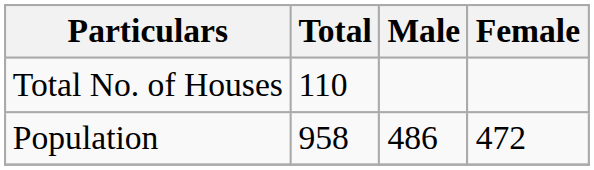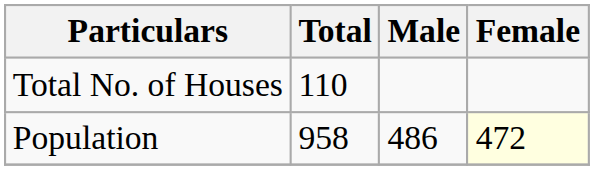(501, 137) no background -> (501, 137) lightyellow background
